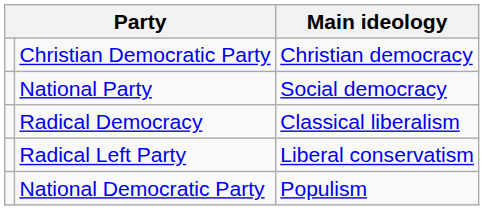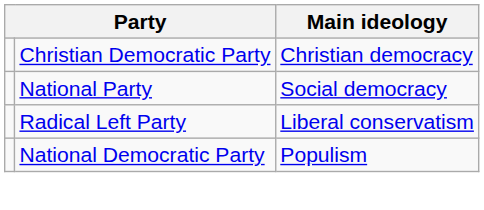- row: (111, 122)
